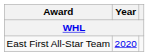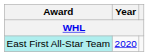(58, 43) no background -> (58, 43) paleturquoise background
